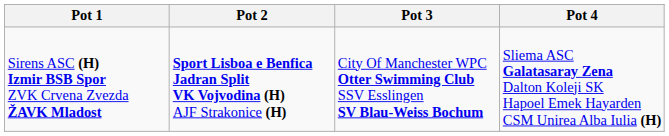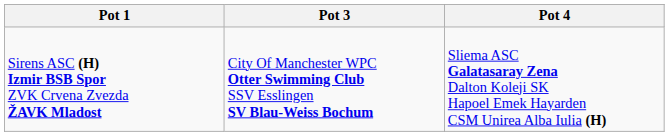- column: (252, 15)
